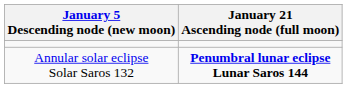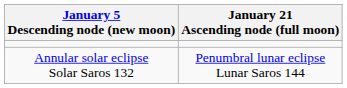(260, 65) bold -> (260, 65) normal
